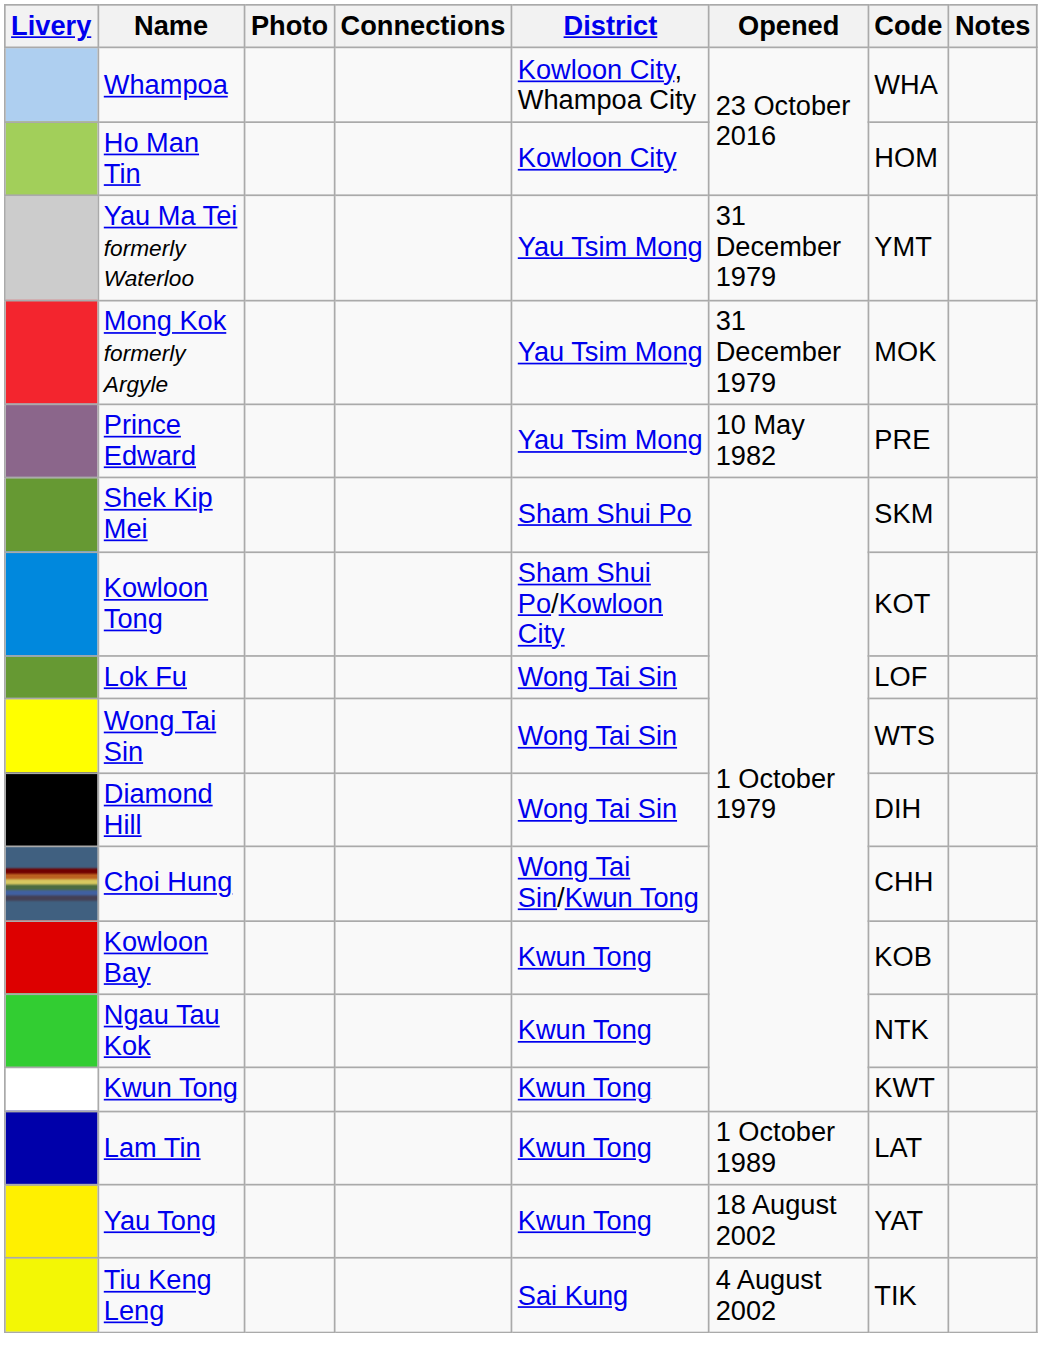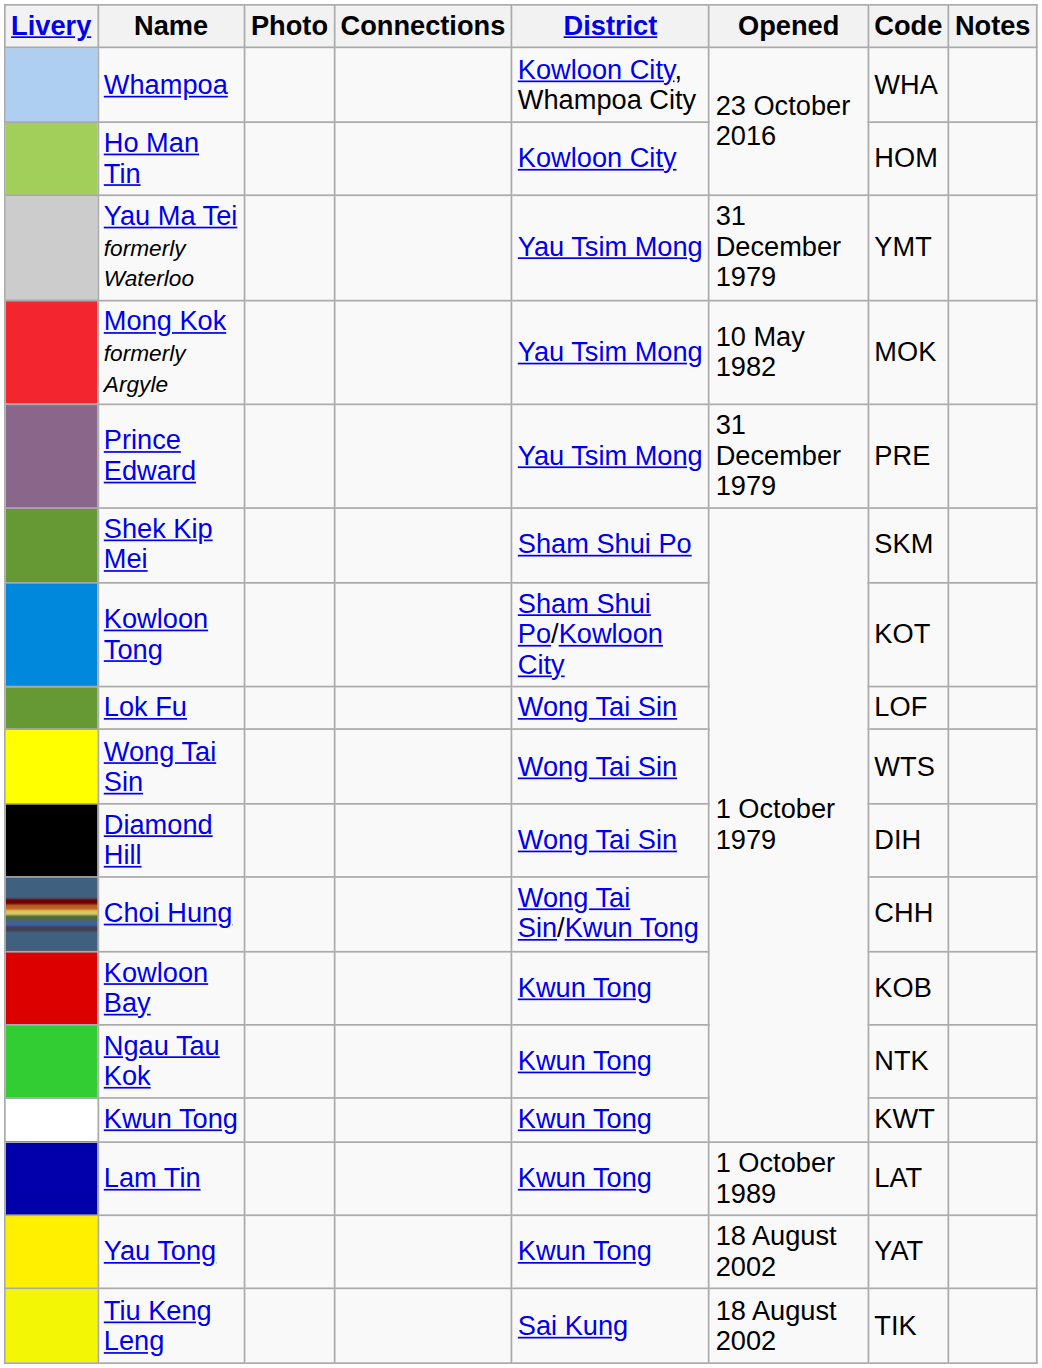(778, 351) 31 December 1979 -> (760, 351) 10 May 1982
(760, 440) 10 May 1982 -> (778, 455) 31 December 1979
(769, 1294) 4 August 2002 -> (776, 1325) 18 August 2002
